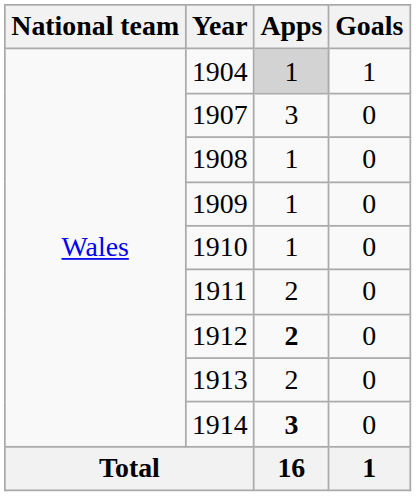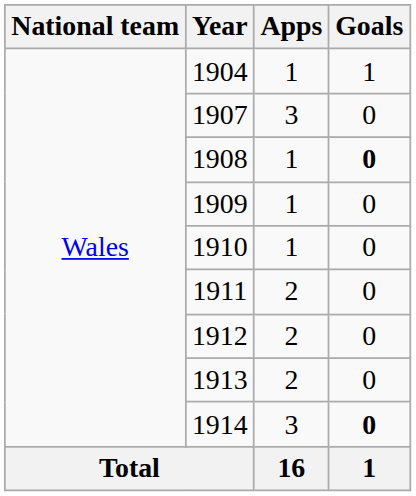(291, 70) lightgrey background -> (291, 70) no background
(369, 159) normal -> (369, 159) bold
(291, 335) bold -> (291, 335) normal
(291, 423) bold -> (291, 423) normal
(369, 423) normal -> (369, 423) bold
